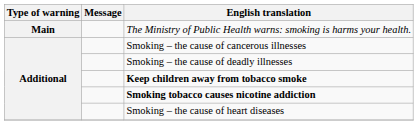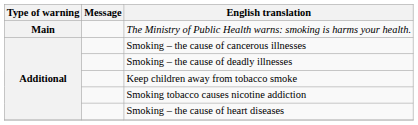(217, 78) bold -> (212, 78) normal
(221, 95) bold -> (216, 95) normal
